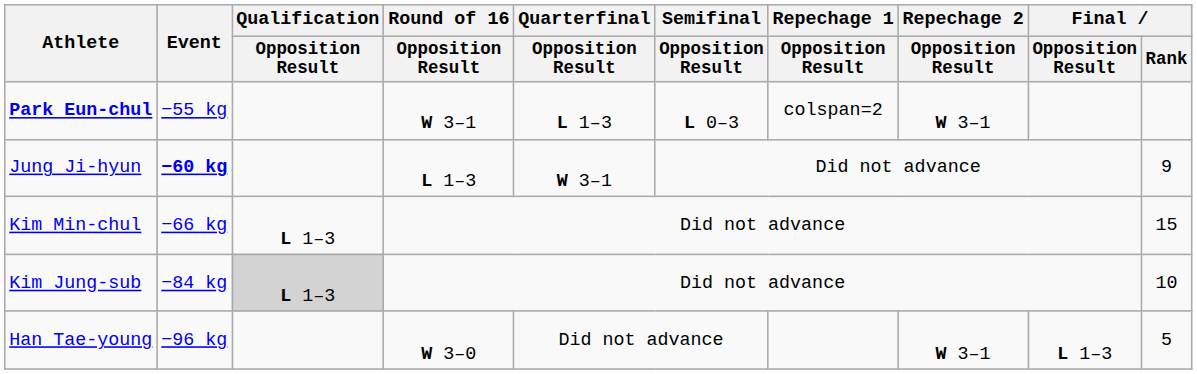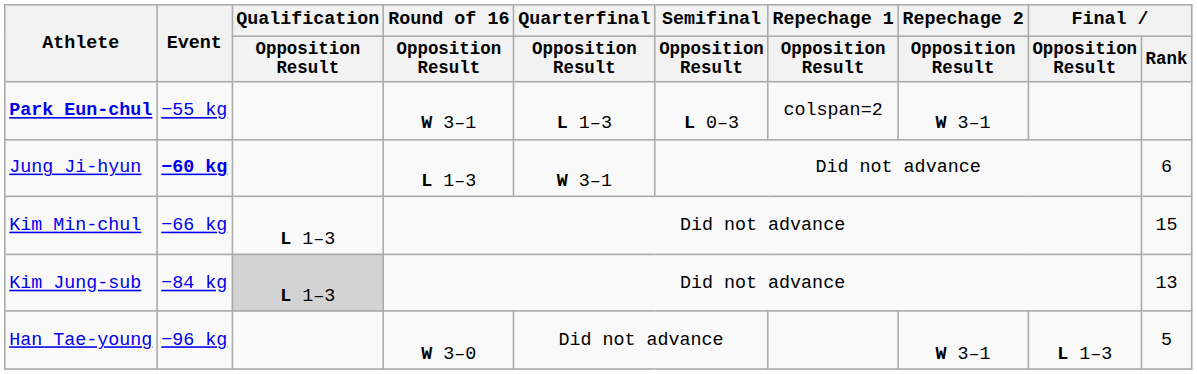(1167, 168) 9 -> (1167, 168) 6
(1167, 282) 10 -> (1167, 282) 13
